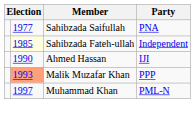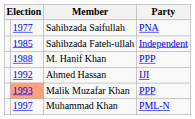(23, 43) lightyellow background -> (23, 43) no background
+ row: (76, 59)
(23, 59) 1990 -> (23, 75) 1992
